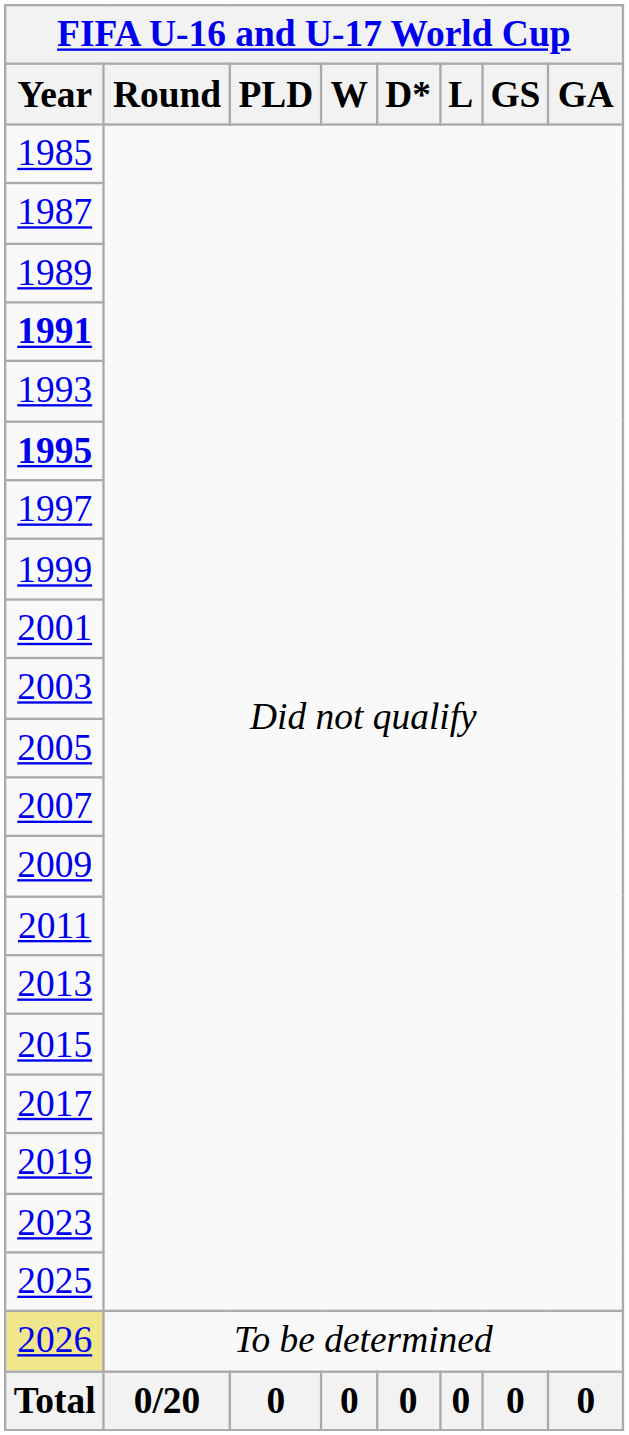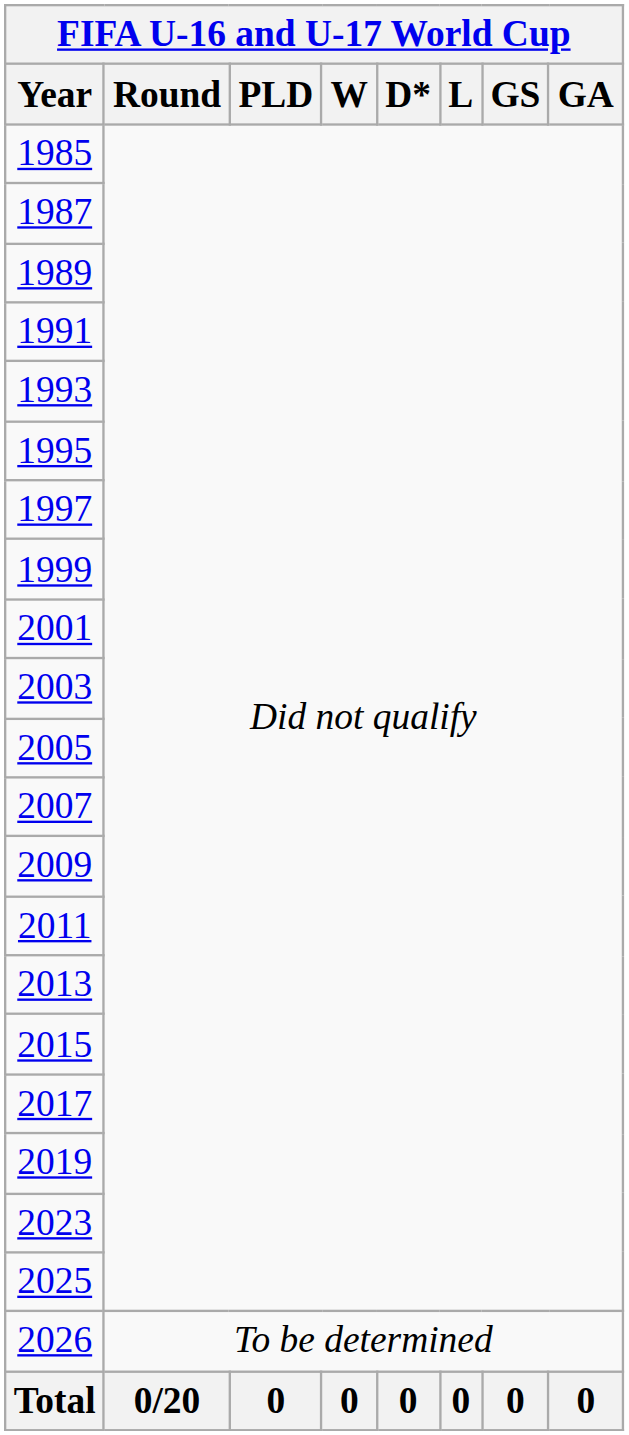(55, 331) bold -> (55, 331) normal
(55, 449) bold -> (55, 449) normal
(55, 1340) khaki background -> (55, 1340) no background
